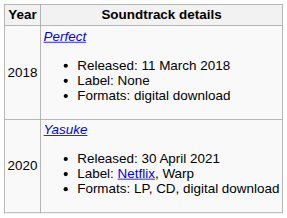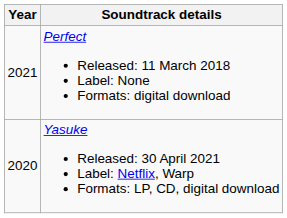(22, 72) 2018 -> (22, 72) 2021
